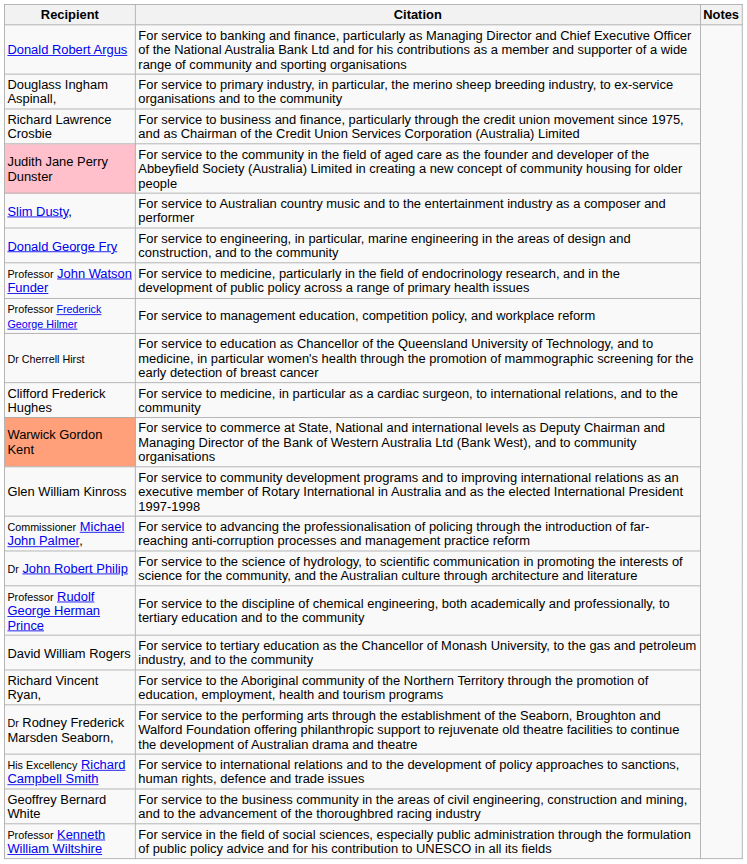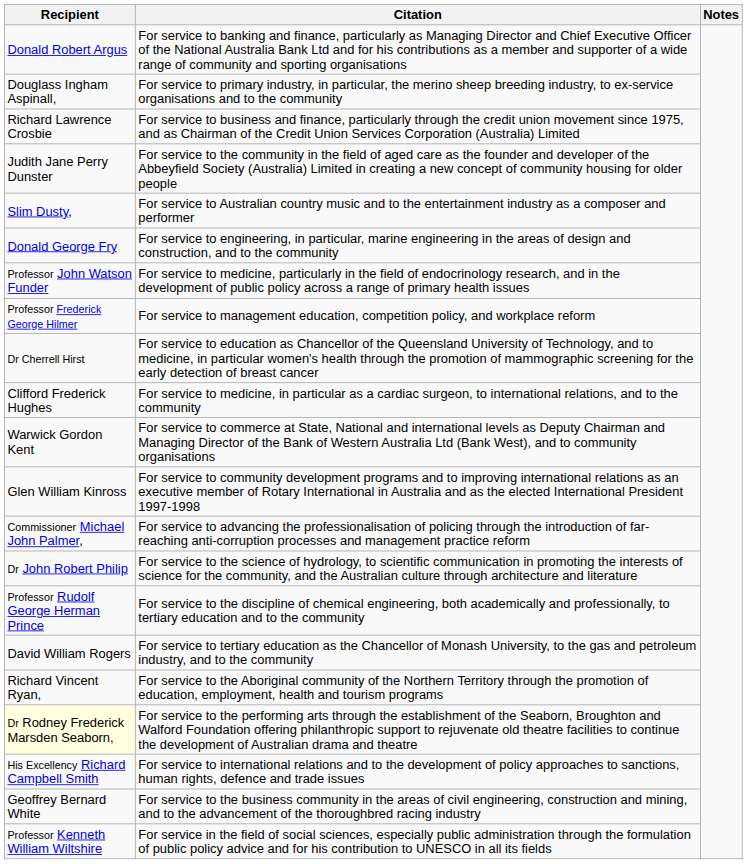(58, 169) pink background -> (58, 169) no background
(55, 442) lightsalmon background -> (55, 442) no background
(66, 730) no background -> (66, 730) lightyellow background
